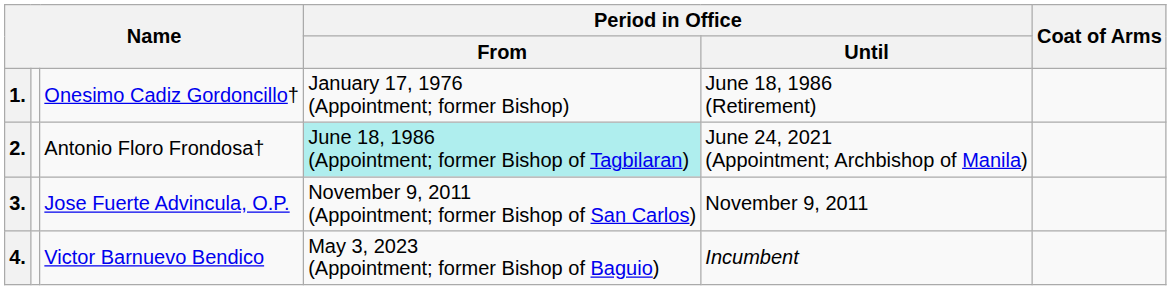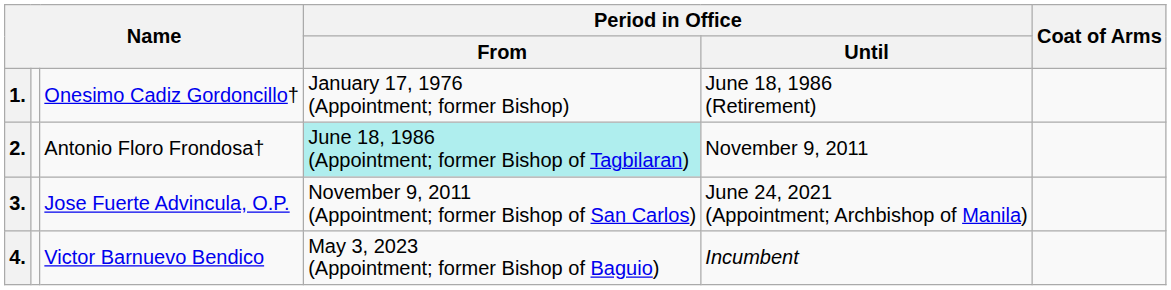(867, 149) June 24, 2021 (Appointment; Archbishop of Manila) -> (787, 149) November 9, 2011
(787, 203) November 9, 2011 -> (867, 203) June 24, 2021 (Appointment; Archbishop of Manila)
